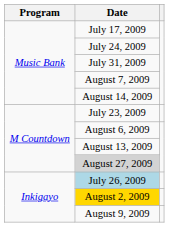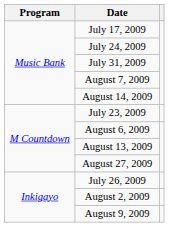(117, 163) lightgrey background -> (117, 163) no background
(117, 180) lightblue background -> (117, 180) no background
(117, 197) gold background -> (117, 197) no background
